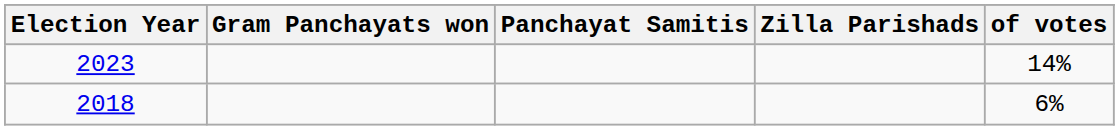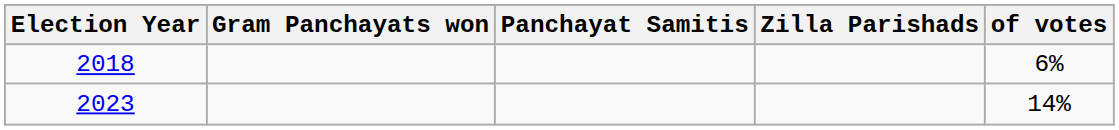rows swapped: (106, 104) <-> (106, 64)
